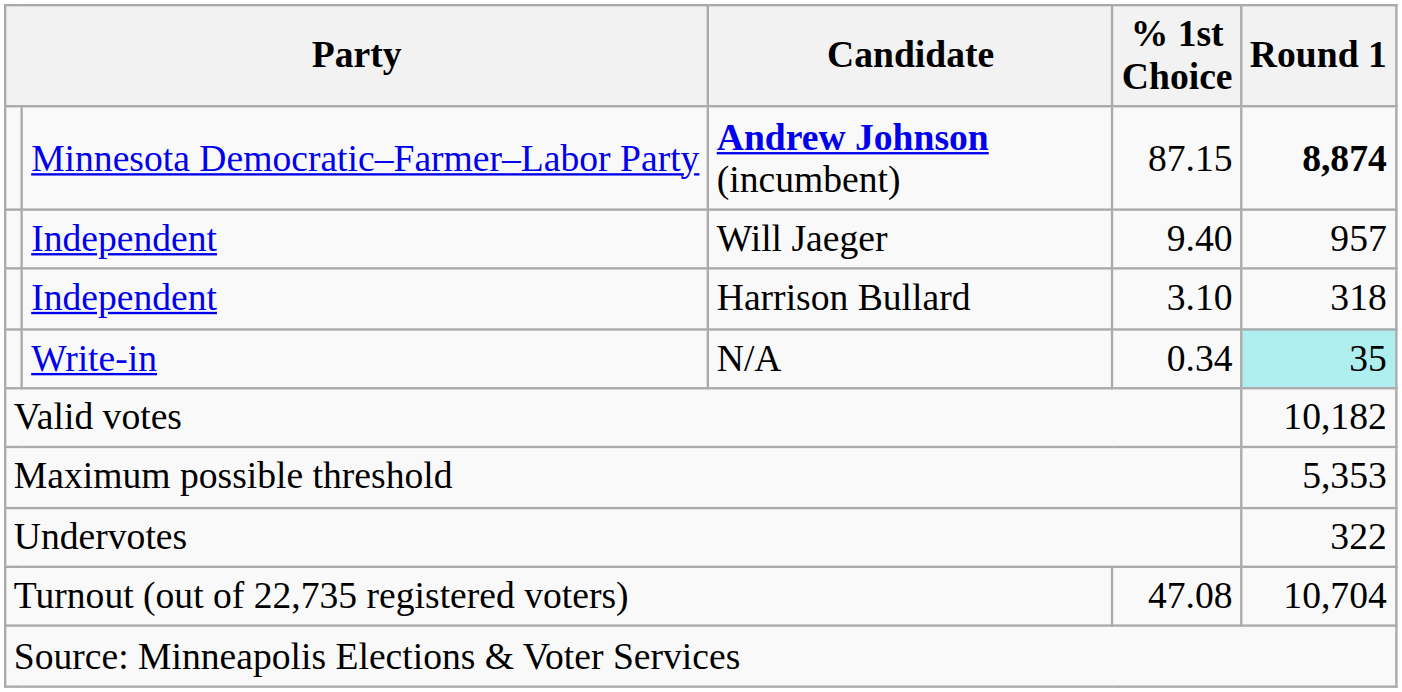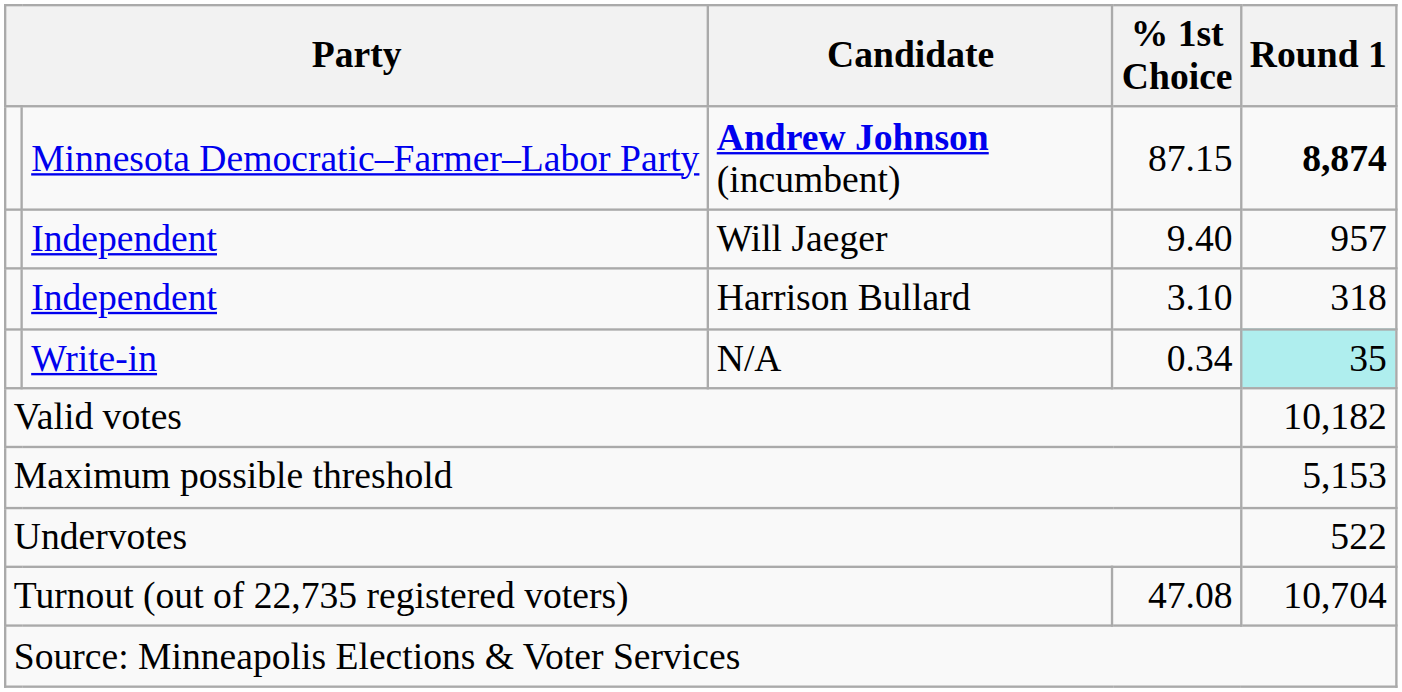(1344, 476) 5,353 -> (1344, 476) 5,153
(1359, 536) 322 -> (1359, 536) 522
